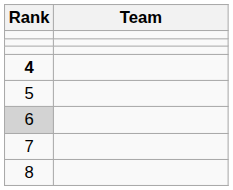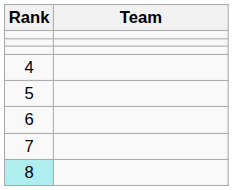(29, 67) bold -> (29, 67) normal
(29, 119) lightgrey background -> (29, 119) no background
(29, 172) no background -> (29, 172) paleturquoise background
